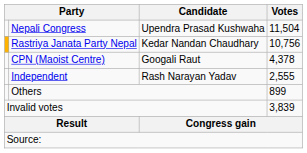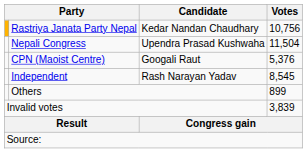rows swapped: (49, 28) <-> (74, 44)
(282, 60) 4,378 -> (282, 60) 5,376
(282, 76) 2,555 -> (282, 76) 8,545
